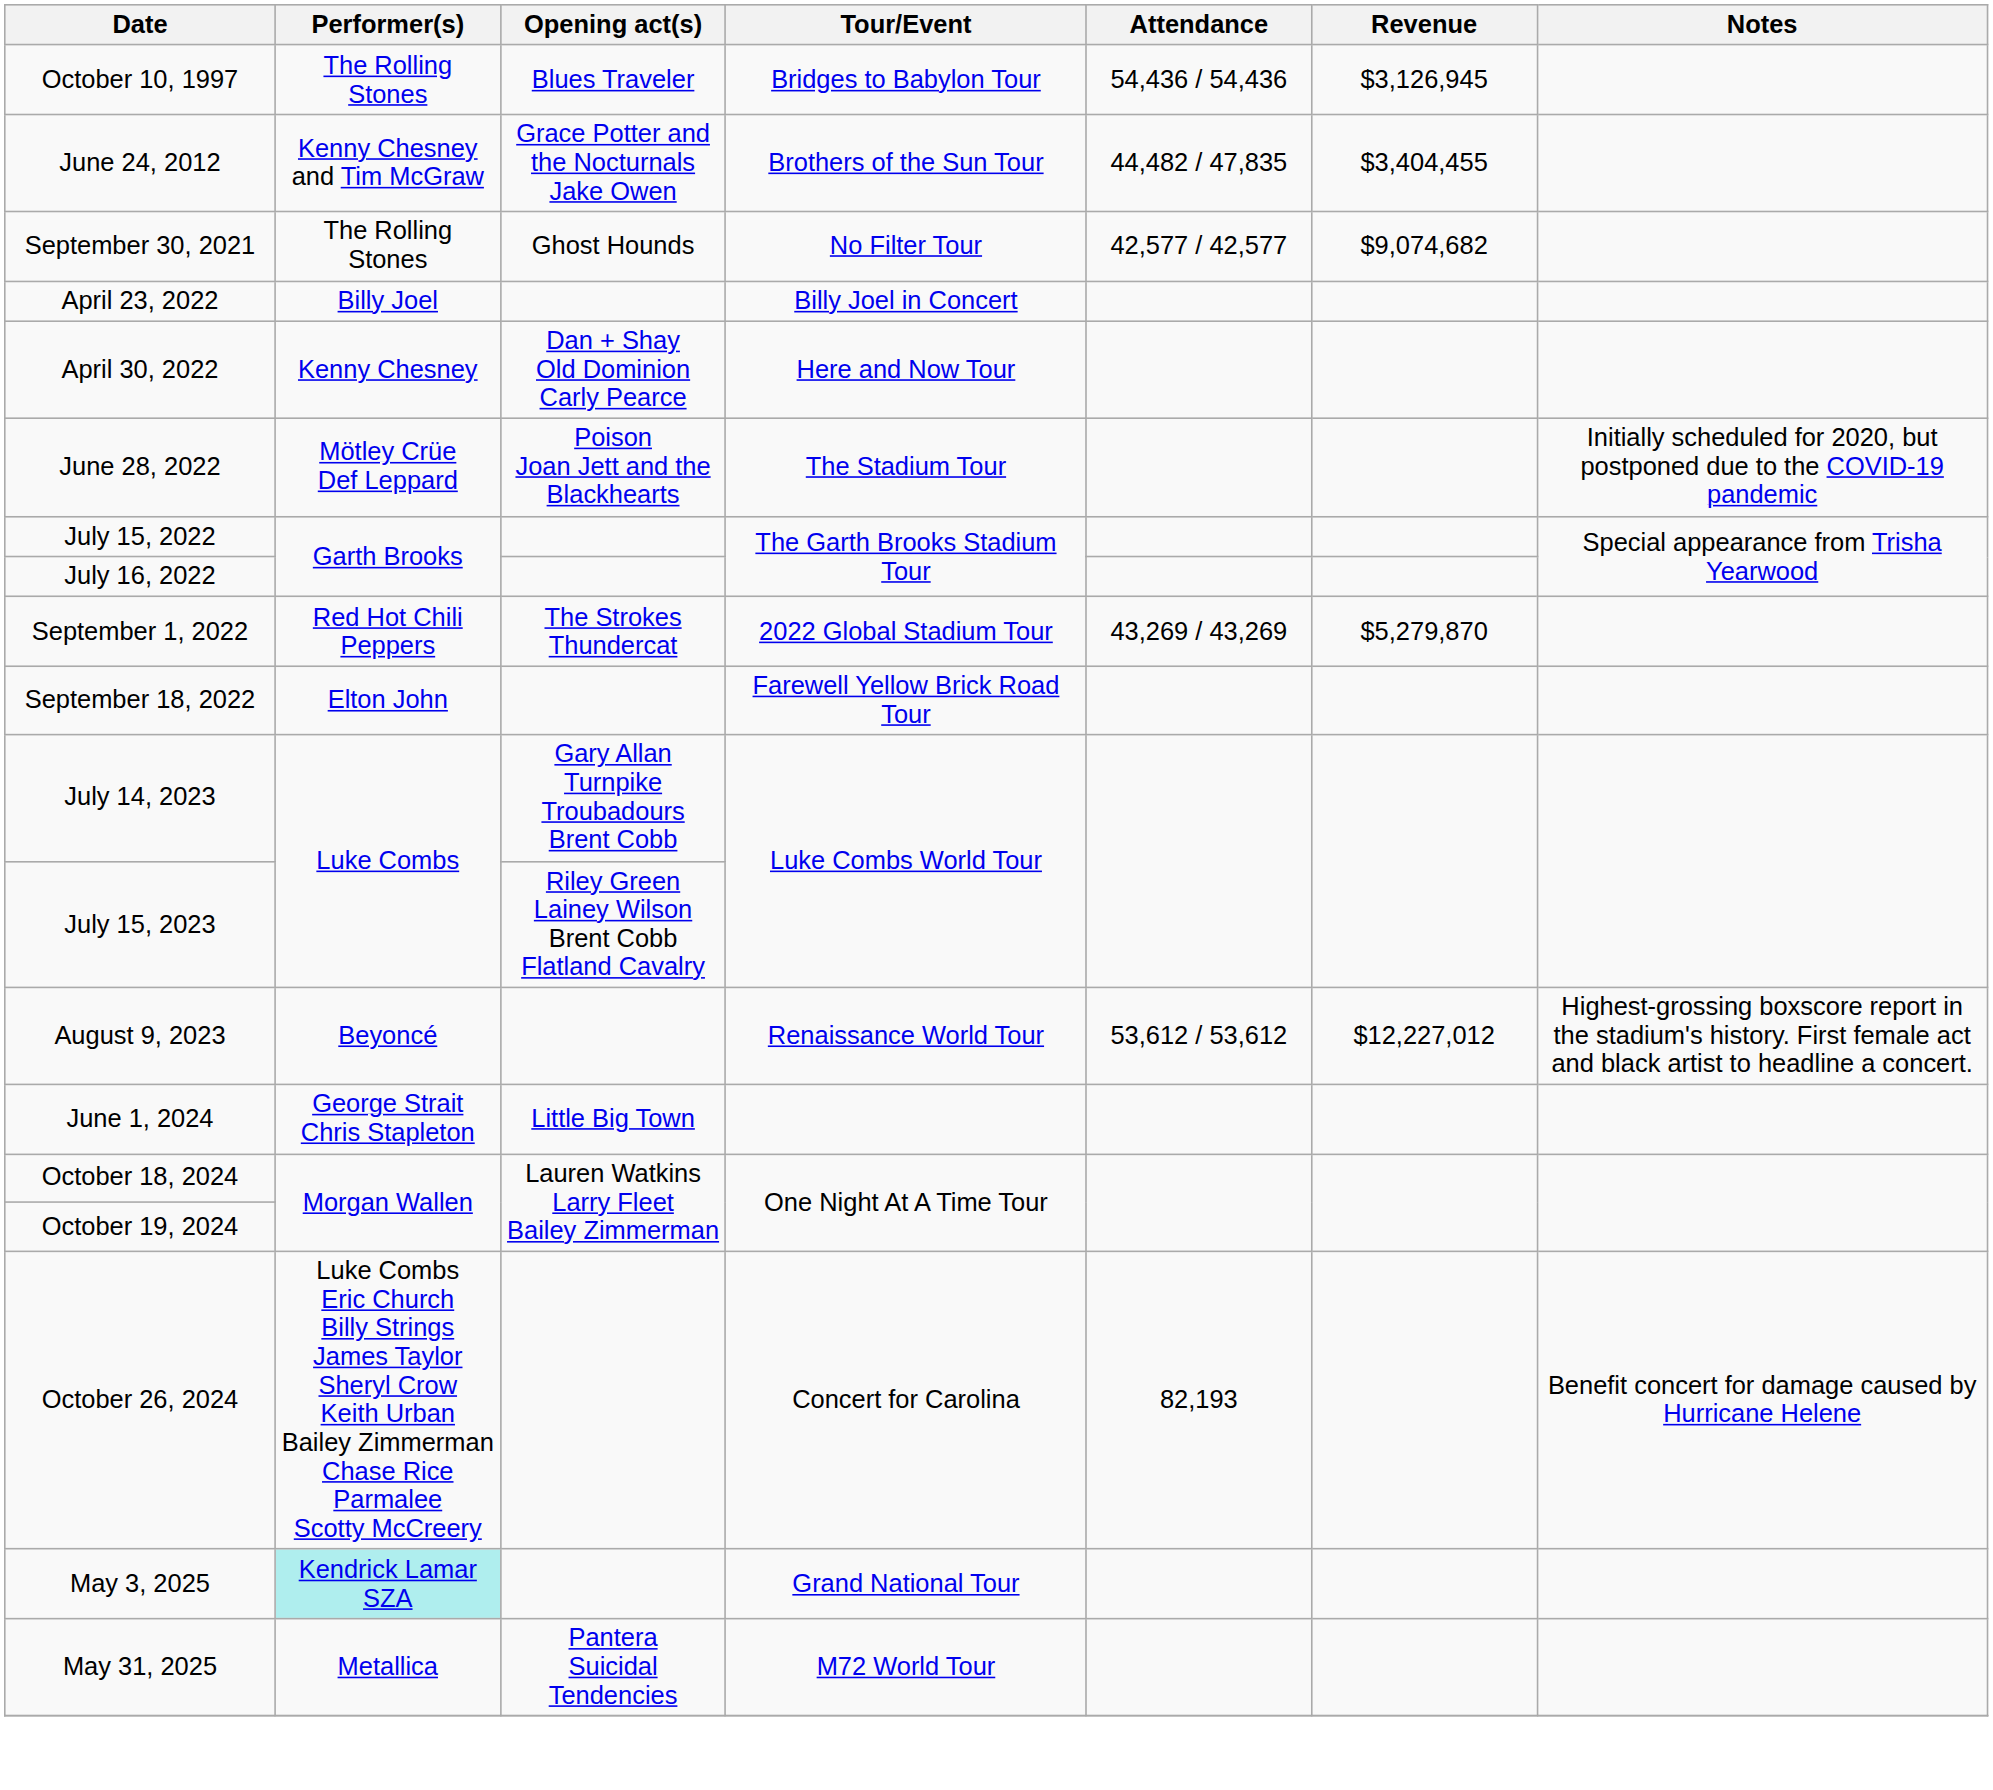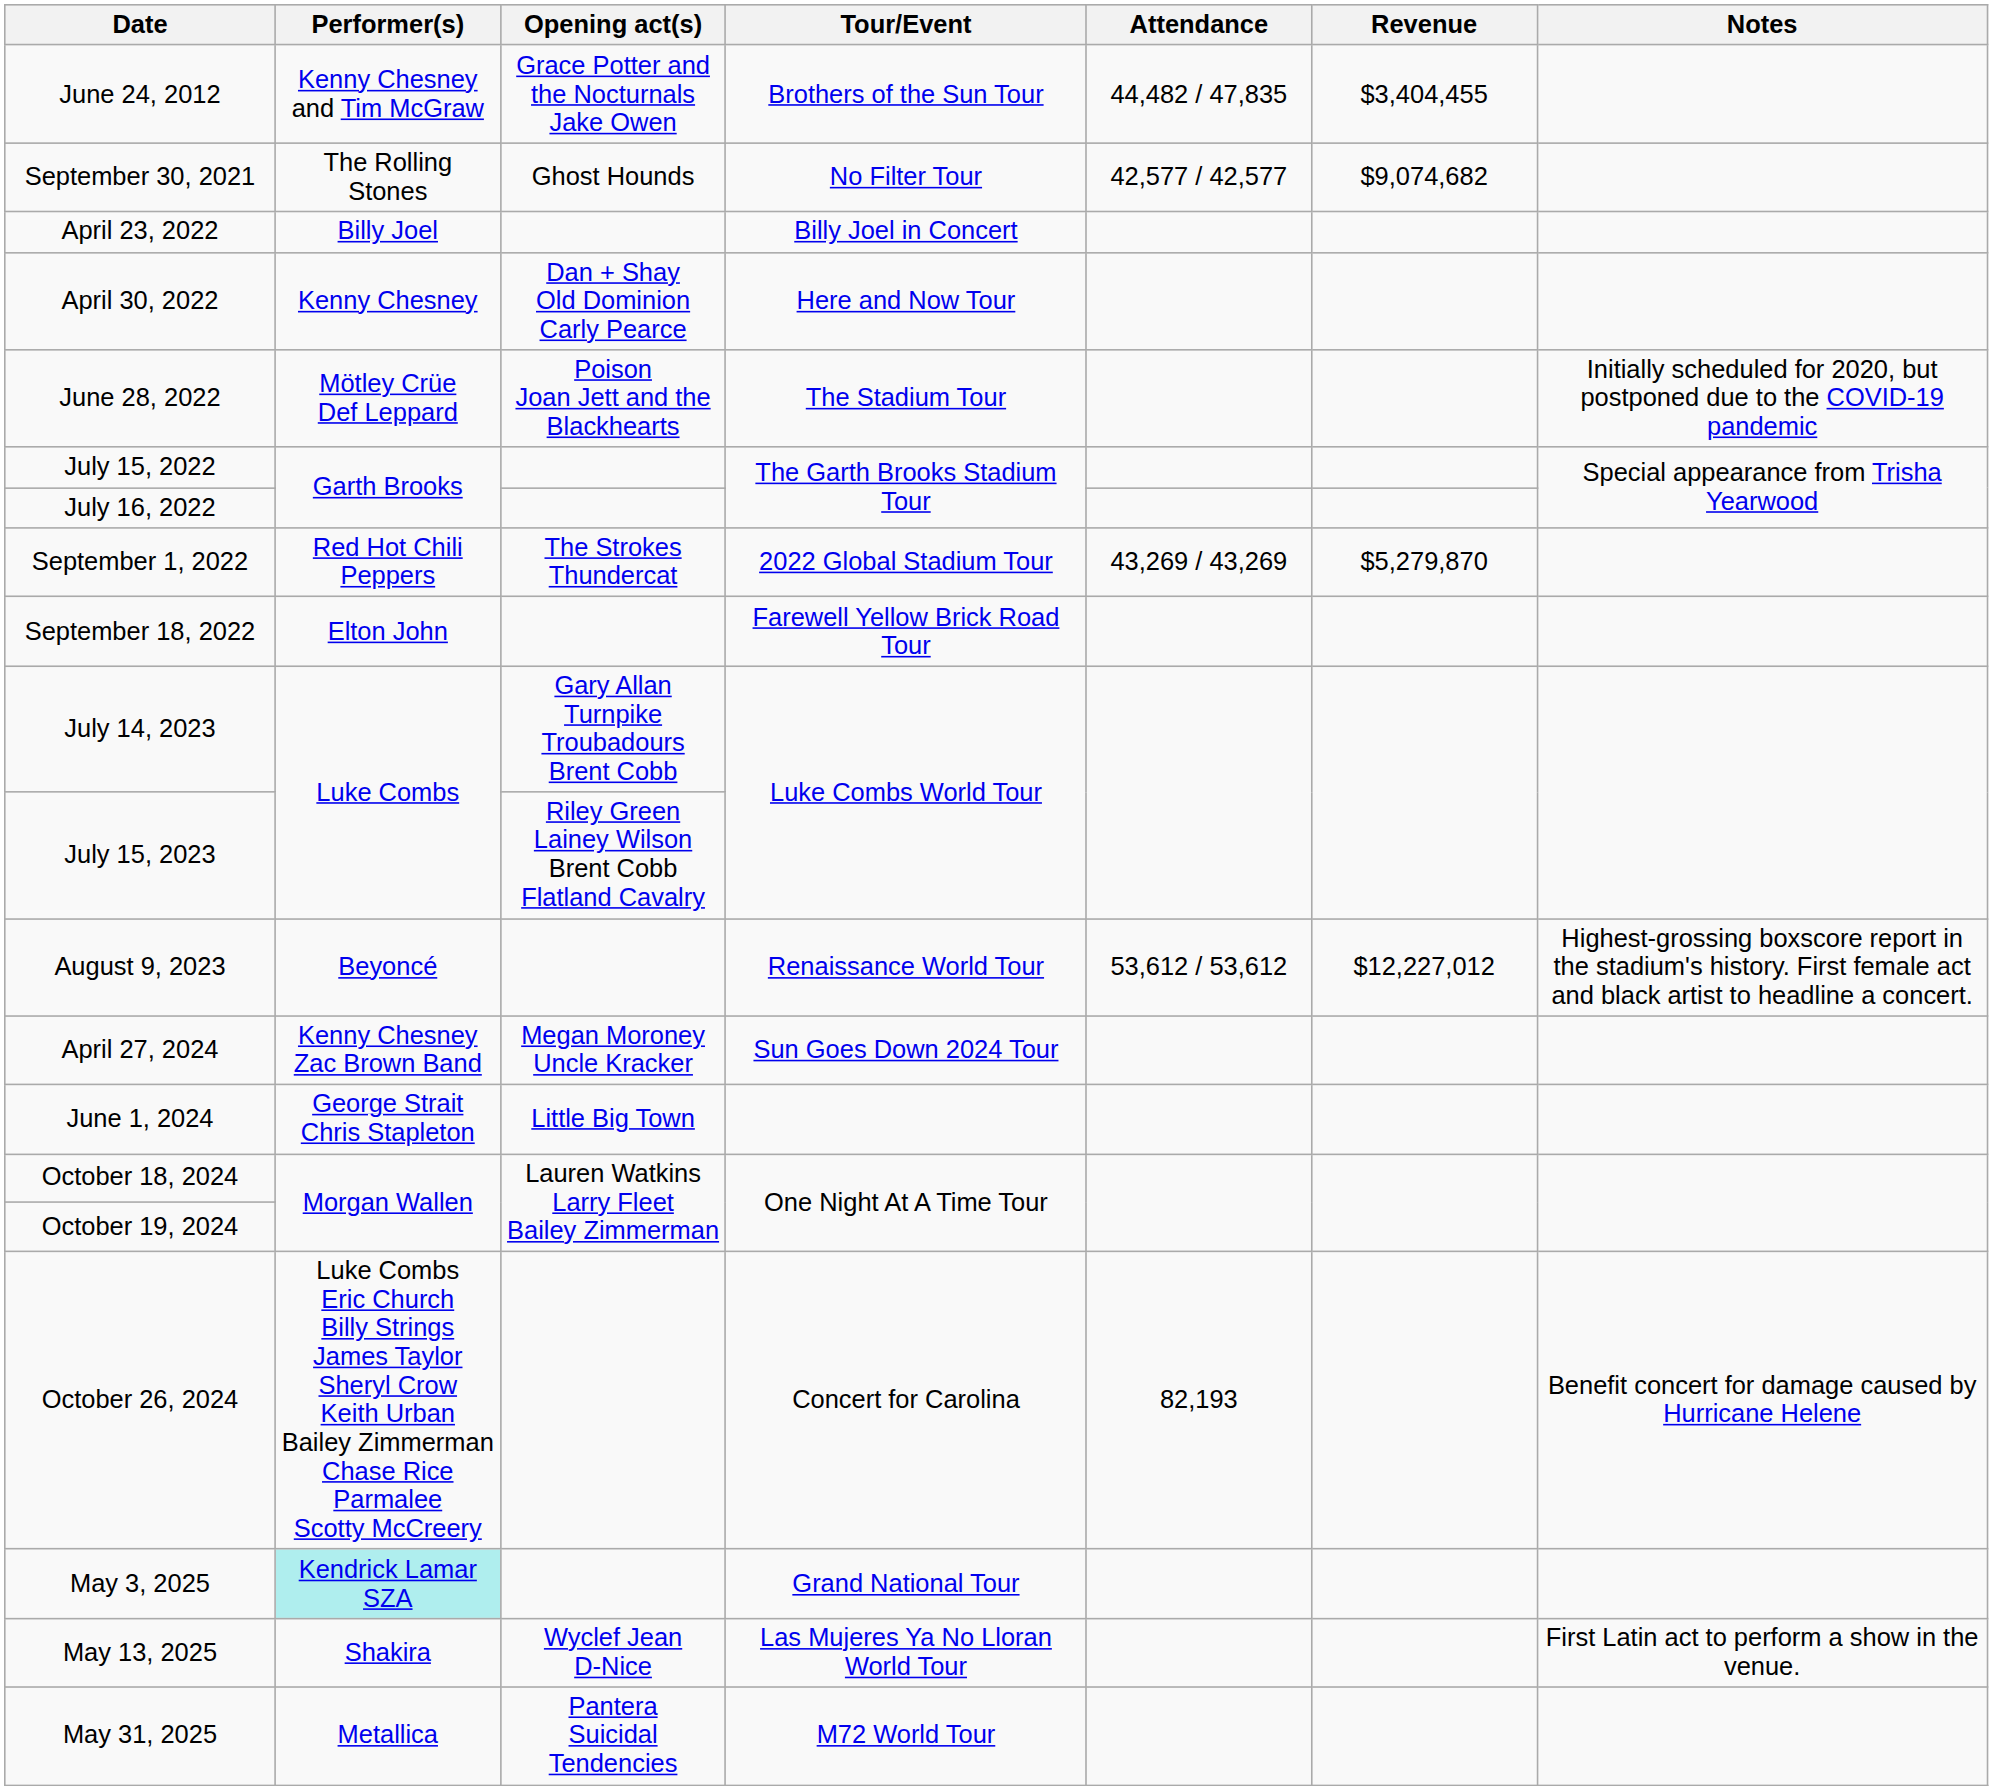- row: (140, 79)
+ row: (140, 1050)
+ row: (140, 1652)
